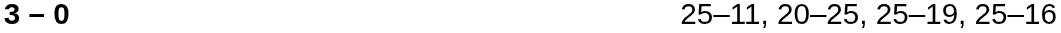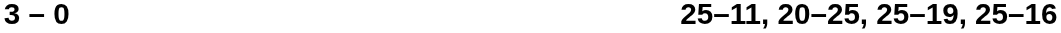(869, 13) normal -> (869, 13) bold
